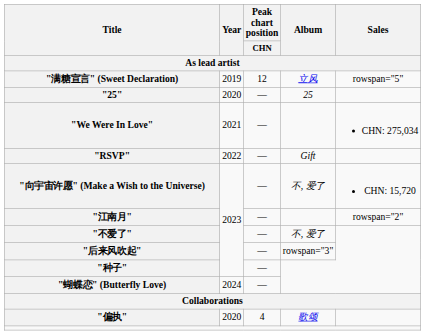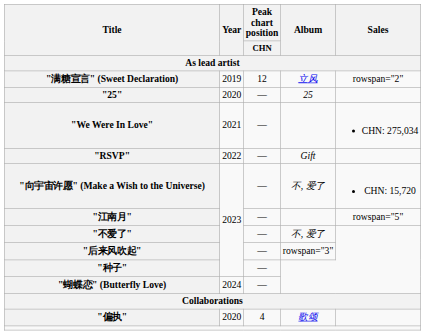(378, 79) rowspan="5" -> (378, 79) rowspan="2"
(378, 217) rowspan="2" -> (378, 217) rowspan="5"
